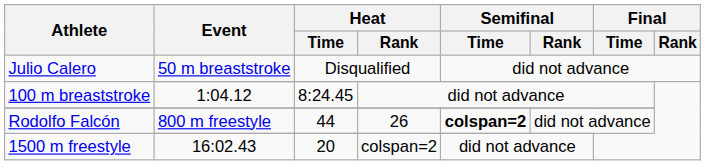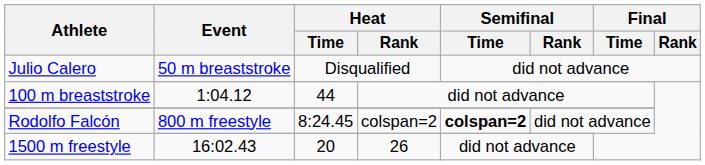(326, 95) 8:24.45 -> (326, 95) 44
(326, 121) 44 -> (326, 121) 8:24.45
(399, 121) 26 -> (399, 121) colspan=2
(399, 147) colspan=2 -> (399, 147) 26
